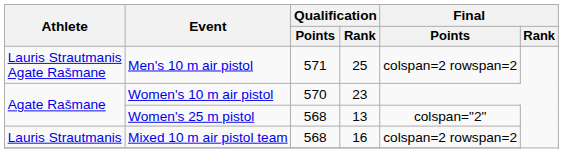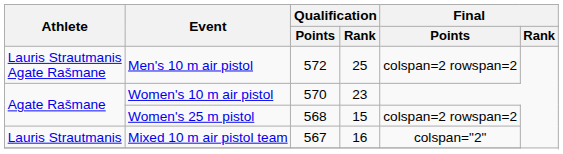(315, 65) 571 -> (315, 65) 572
(360, 116) 13 -> (360, 116) 15
(450, 116) colspan="2" -> (450, 116) colspan=2 rowspan=2
(315, 138) 568 -> (315, 138) 567
(450, 138) colspan=2 rowspan=2 -> (450, 138) colspan="2"
